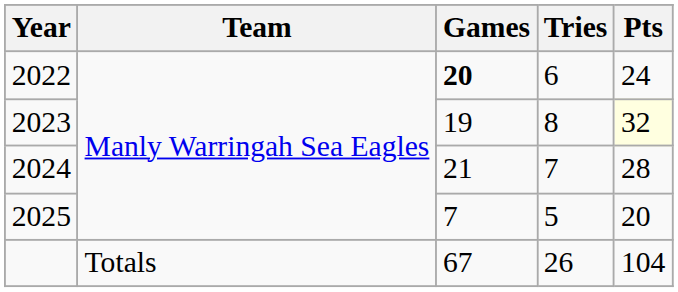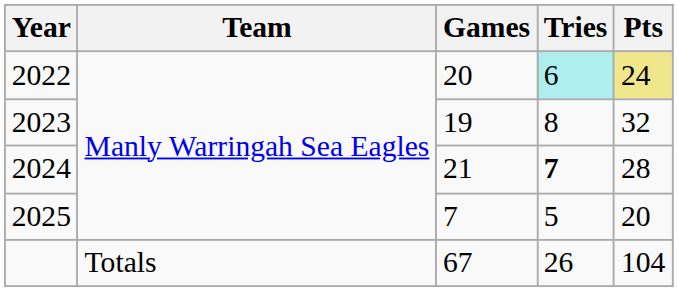(458, 74) bold -> (458, 74) normal
(551, 74) no background -> (551, 74) paleturquoise background
(636, 74) no background -> (636, 74) khaki background
(636, 121) lightyellow background -> (636, 121) no background
(551, 168) normal -> (551, 168) bold
